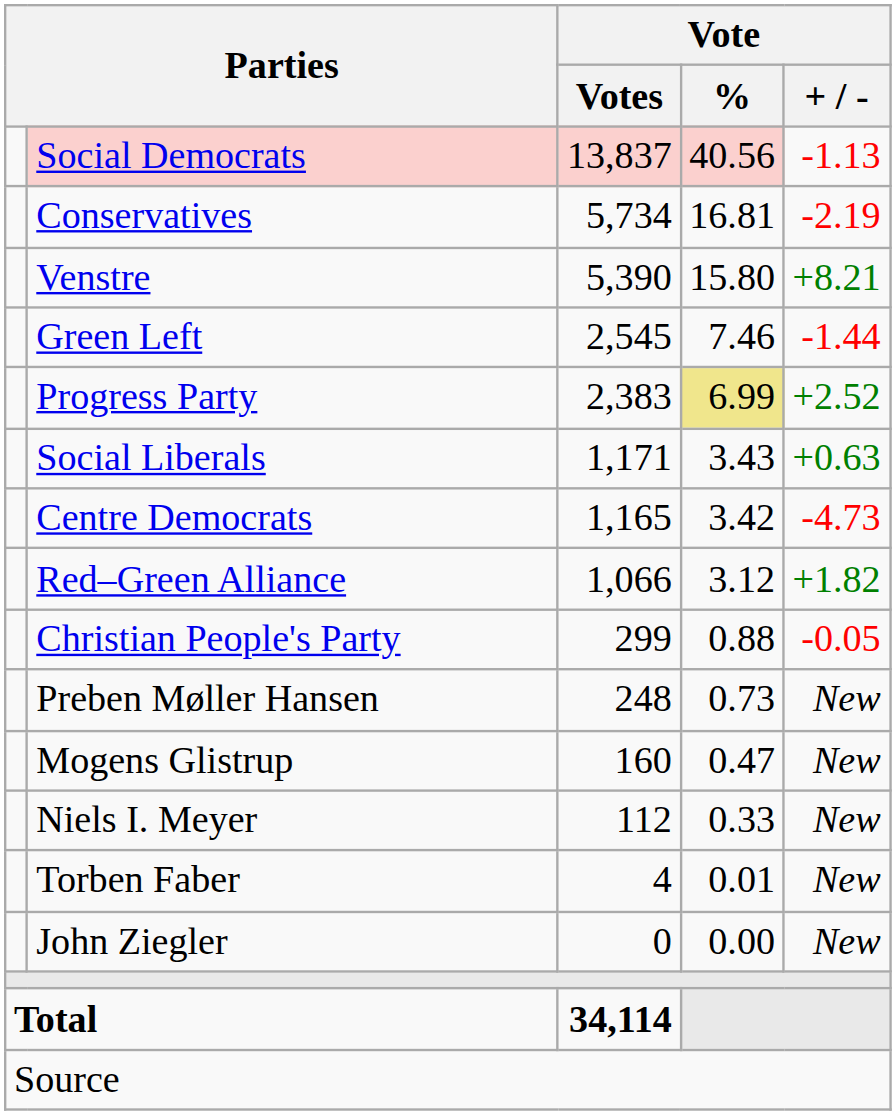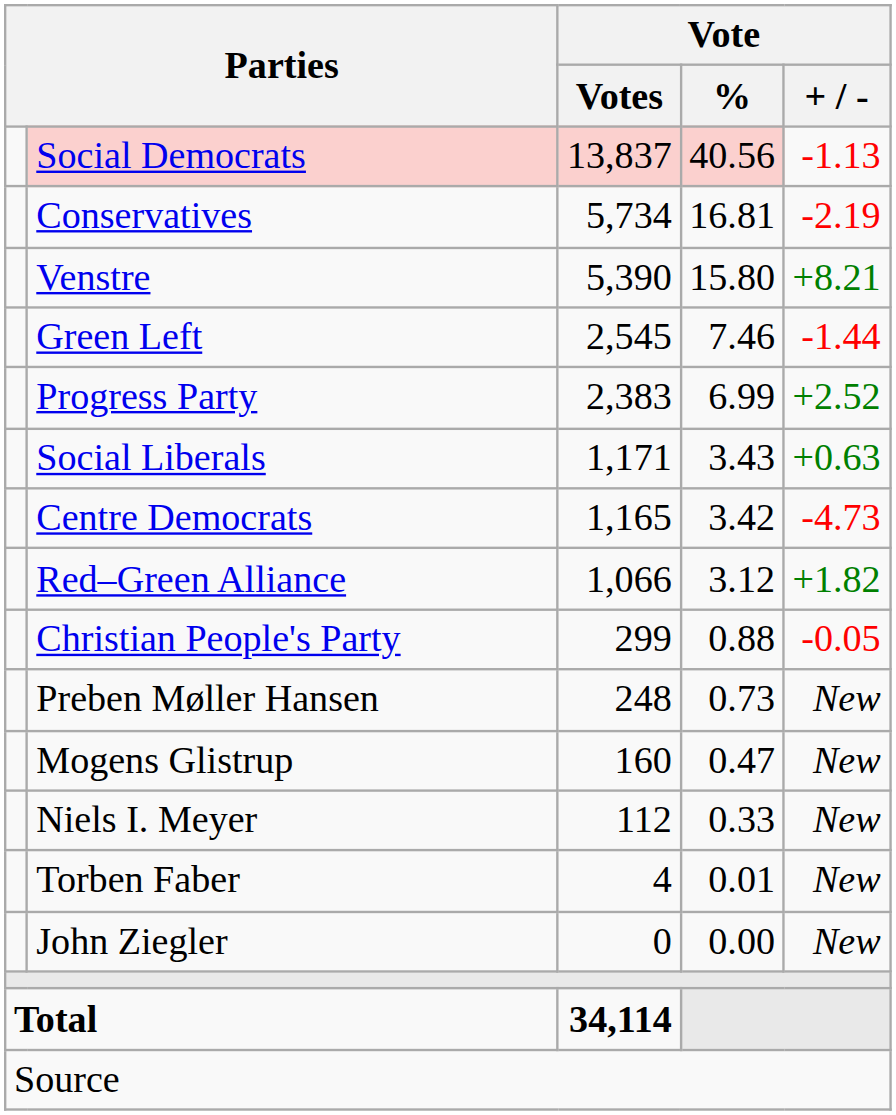(742, 397) khaki background -> (742, 397) no background
